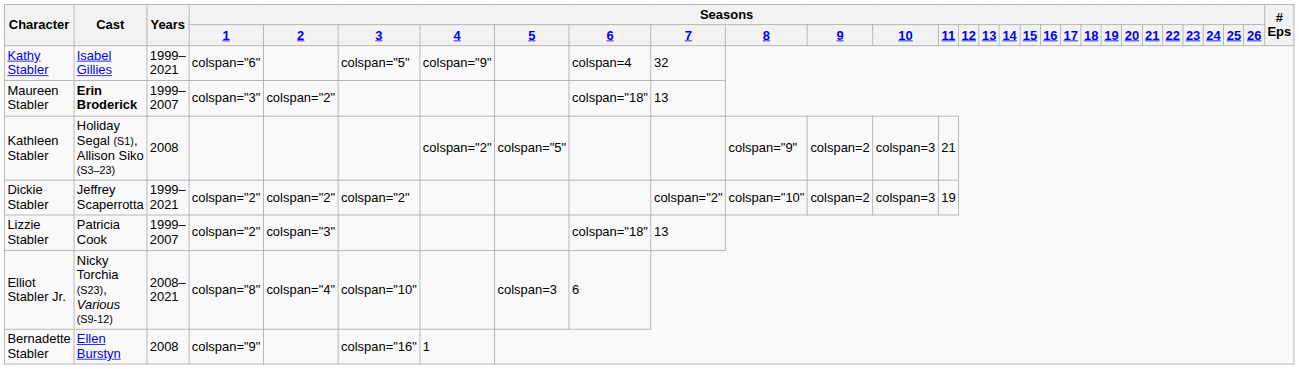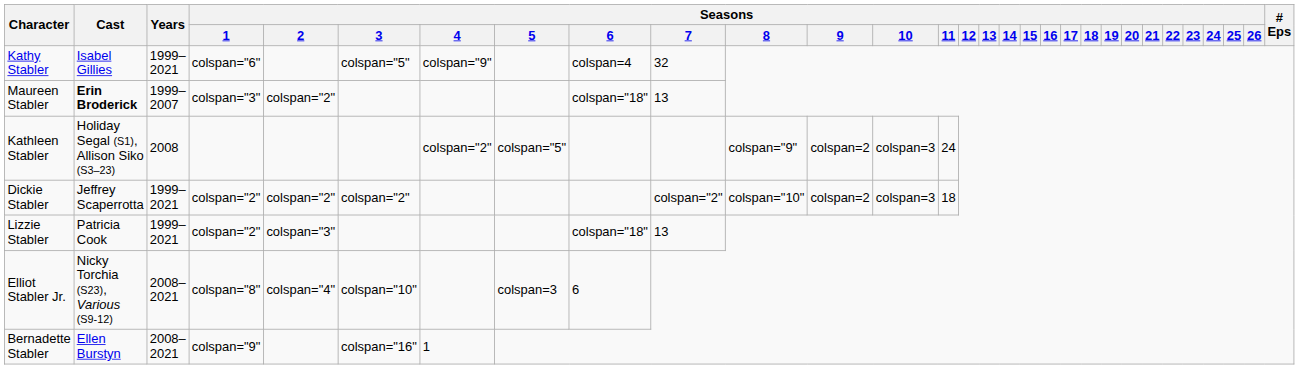(948, 148) 21 -> (948, 148) 24
(948, 197) 19 -> (948, 197) 18
(168, 232) 1999–2007 -> (168, 232) 1999–2021
(164, 346) 2008 -> (168, 346) 2008–2021
